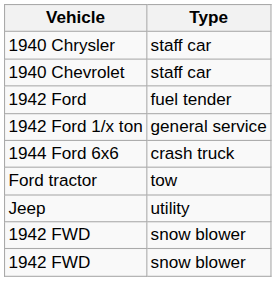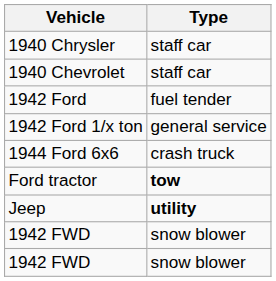(164, 180) normal -> (165, 180) bold
(170, 208) normal -> (173, 208) bold
